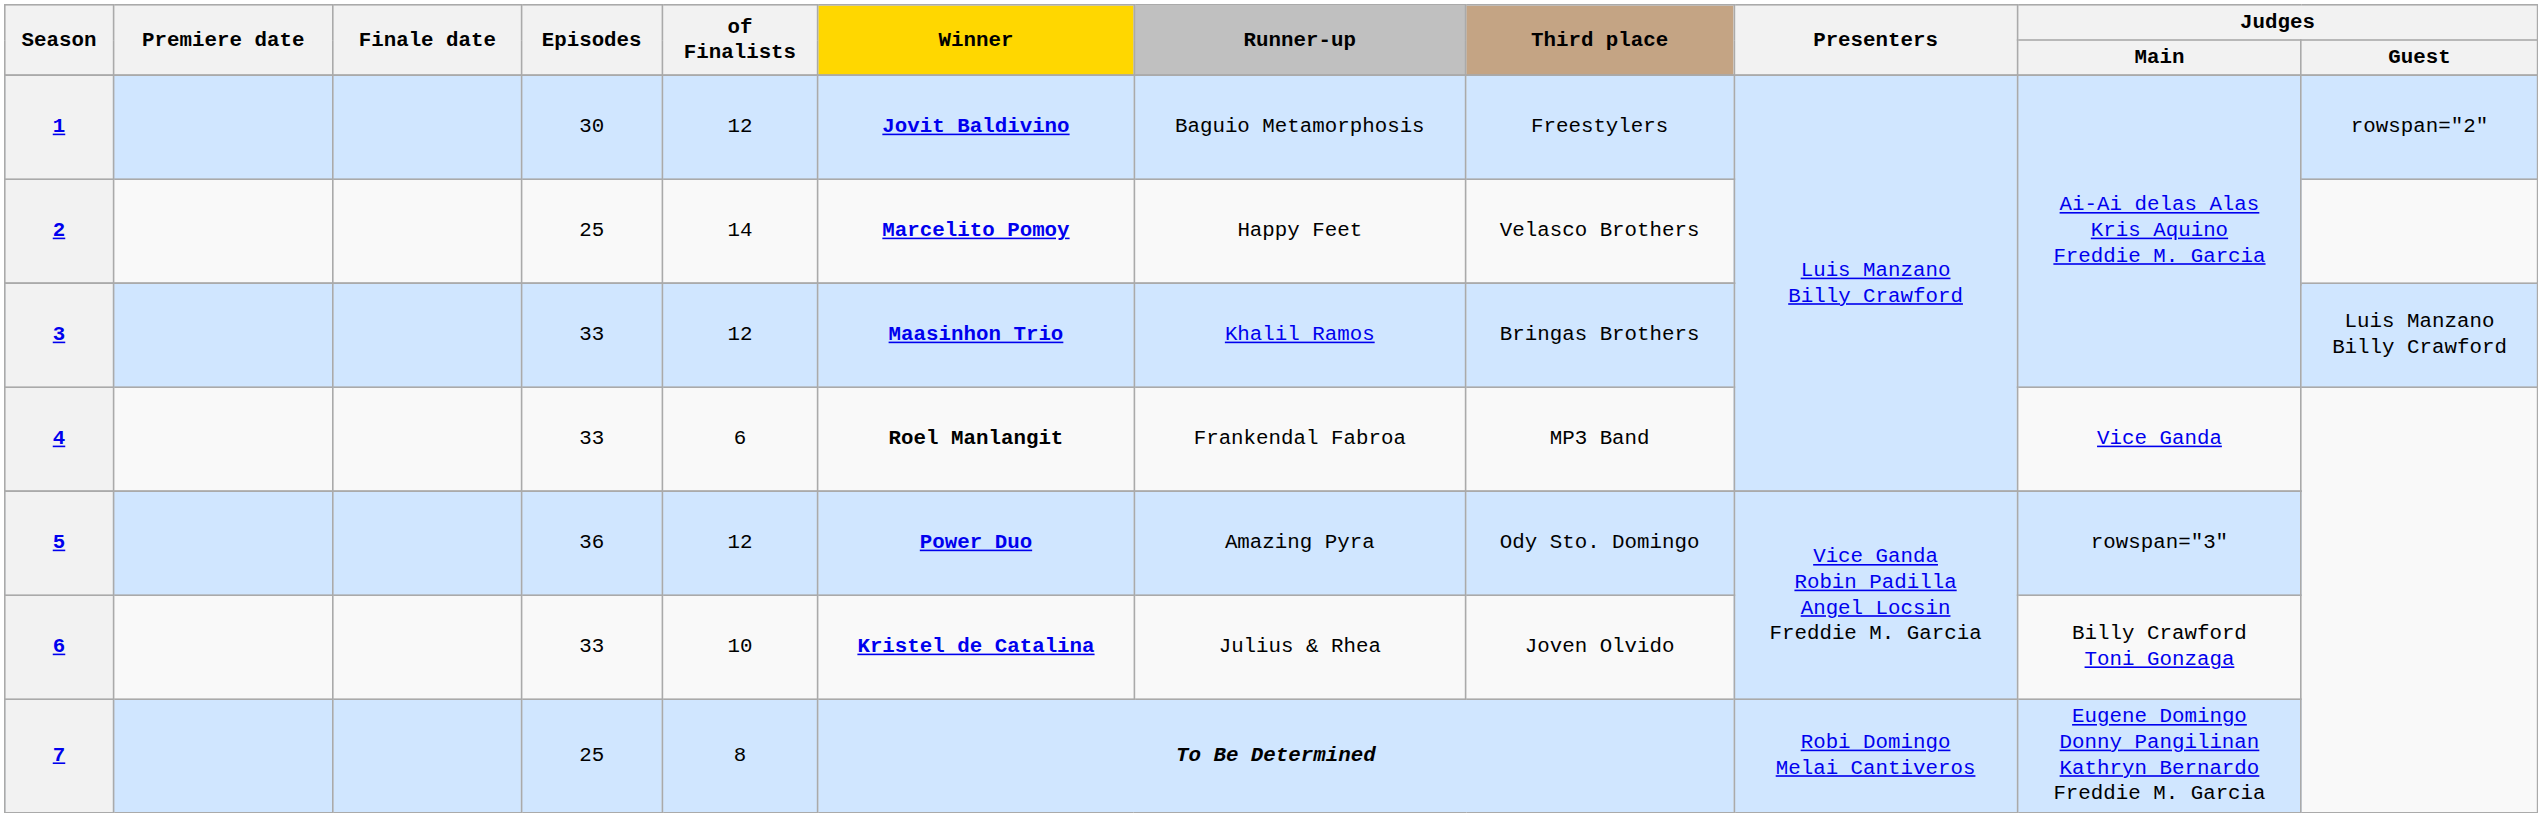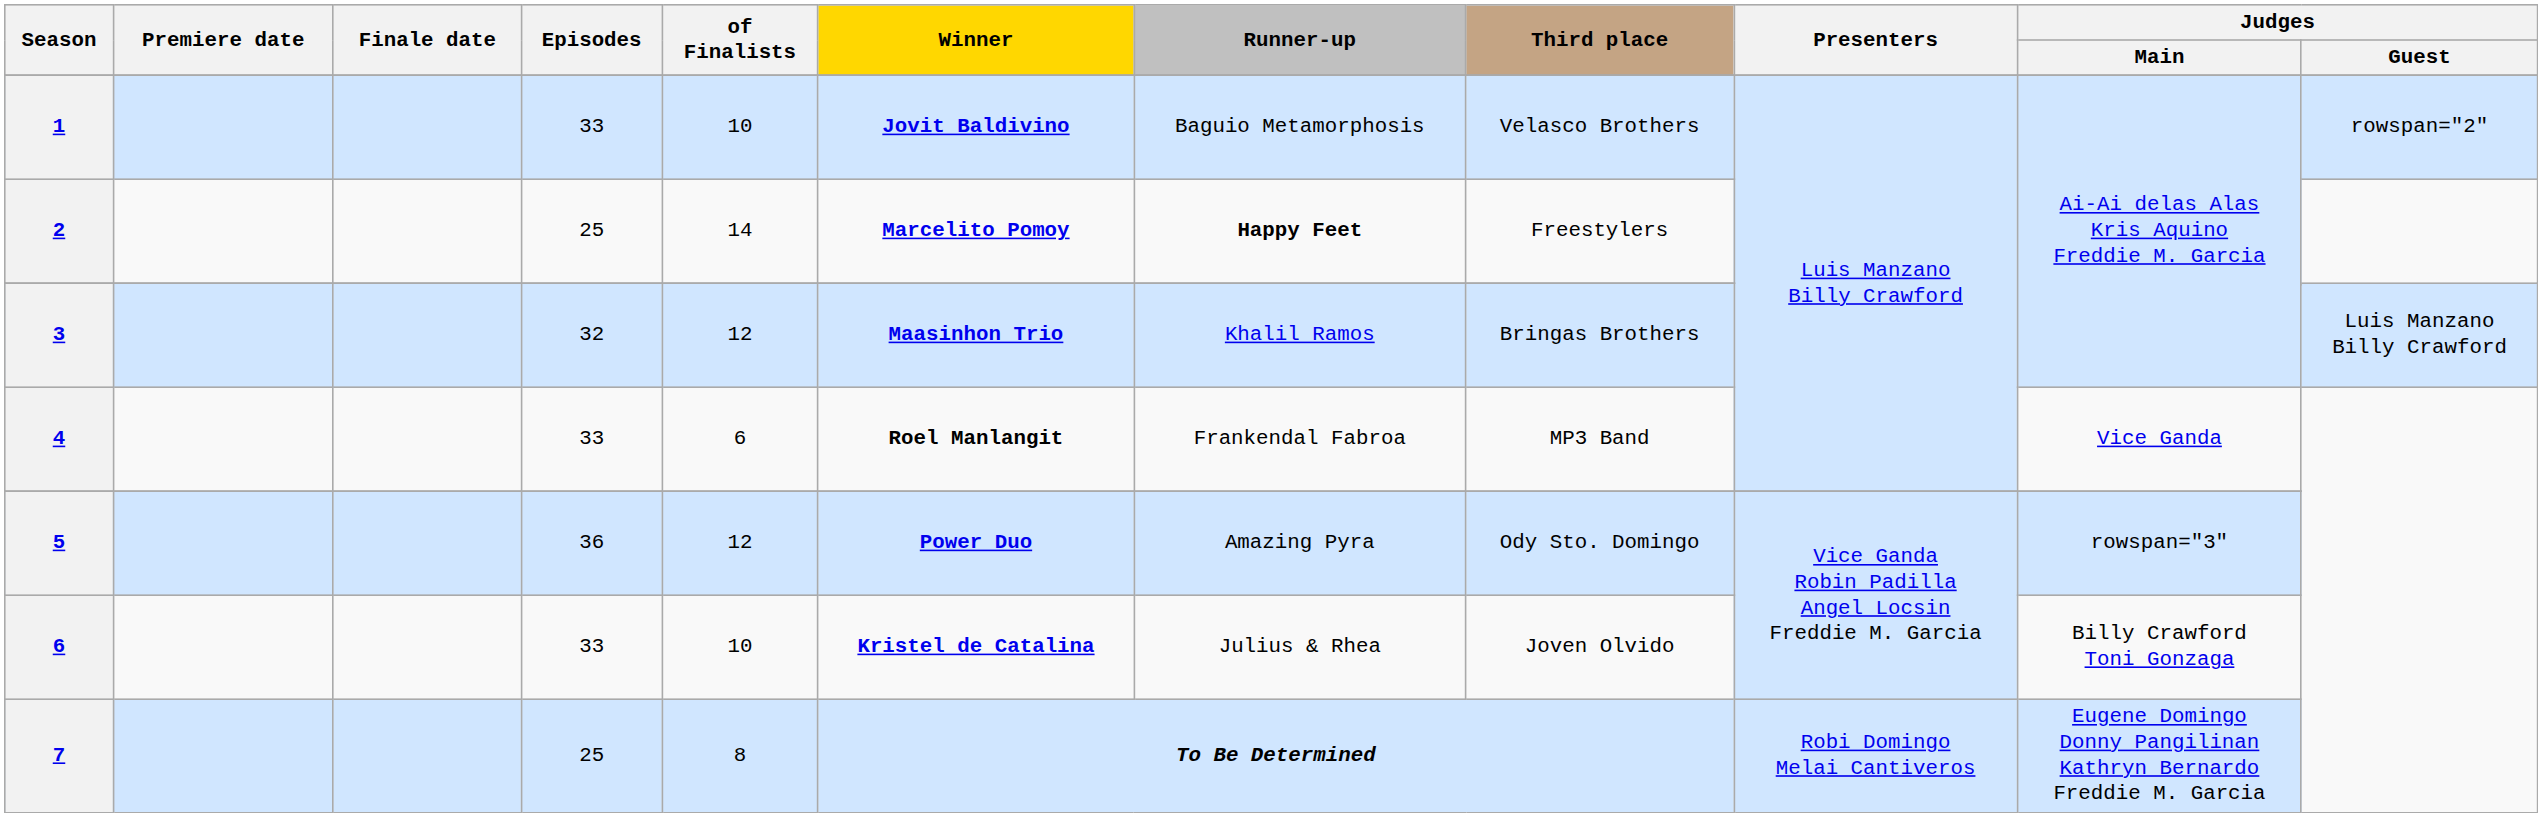(592, 127) 30 -> (592, 127) 33
(740, 127) 12 -> (740, 127) 10
(1600, 127) Freestylers -> (1600, 127) Velasco Brothers
(1300, 231) normal -> (1300, 231) bold
(1600, 231) Velasco Brothers -> (1600, 231) Freestylers
(592, 335) 33 -> (592, 335) 32
